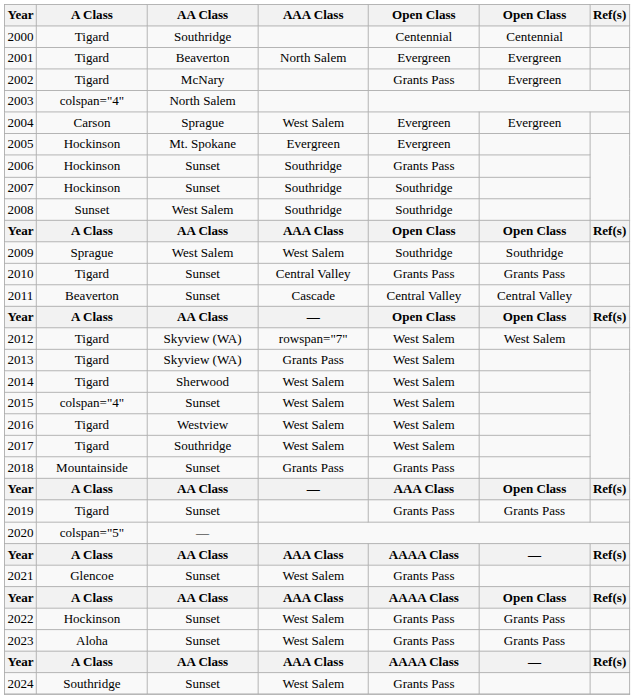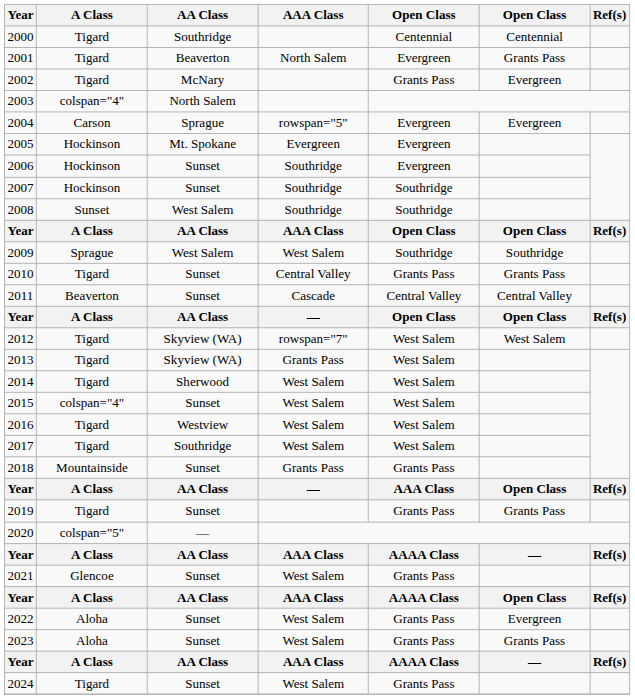(535, 58) Evergreen -> (535, 58) Grants Pass
(313, 123) West Salem -> (313, 123) rowspan="5"
(424, 166) Grants Pass -> (424, 166) Evergreen
(92, 618) Hockinson -> (92, 618) Aloha
(535, 618) Grants Pass -> (535, 618) Evergreen
(92, 683) Southridge -> (92, 683) Tigard
